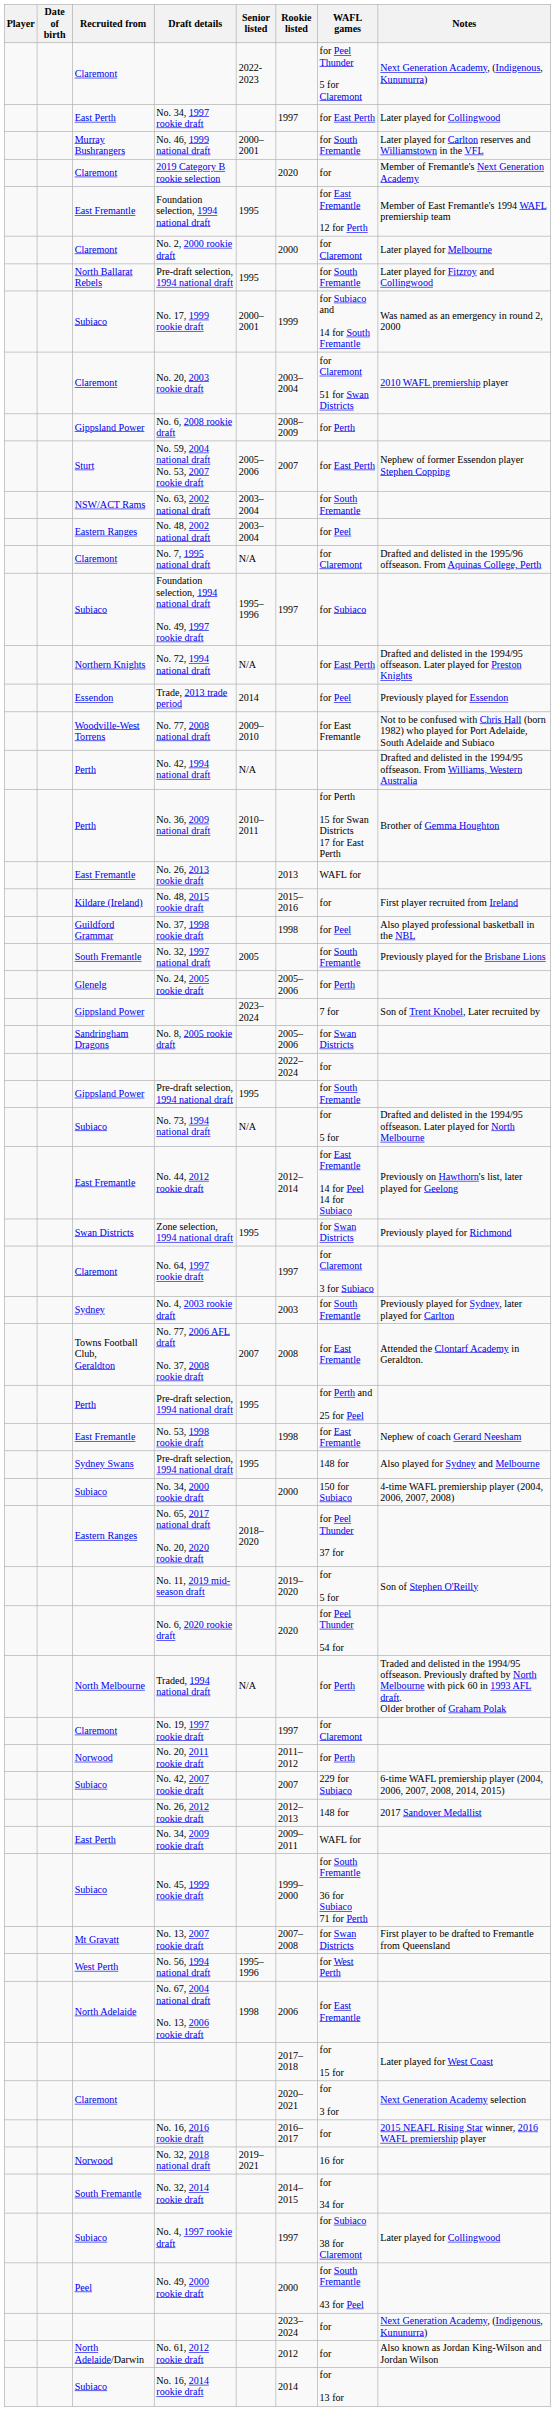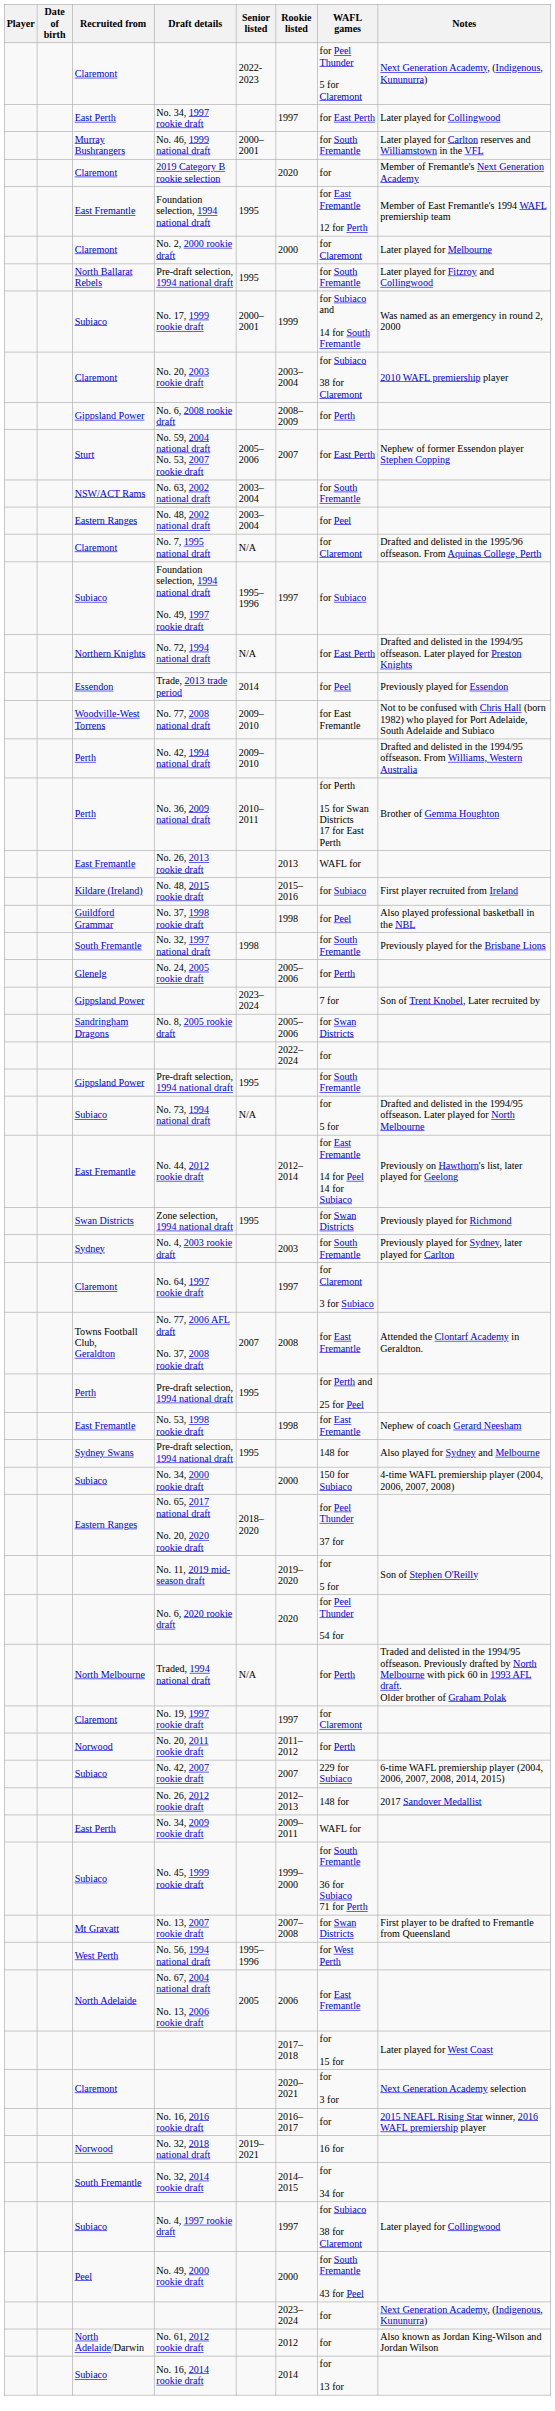(344, 383) for Claremont 51 for Swan Districts -> (343, 377) for Subiaco 38 for Claremont
(247, 769) N/A -> (251, 758) 2009–2010
(325, 902) for -> (343, 891) for Subiaco
(249, 957) 2005 -> (249, 946) 1998
rows swapped: (96, 1271) <-> (90, 1310)
(249, 2011) 1998 -> (249, 2000) 2005
